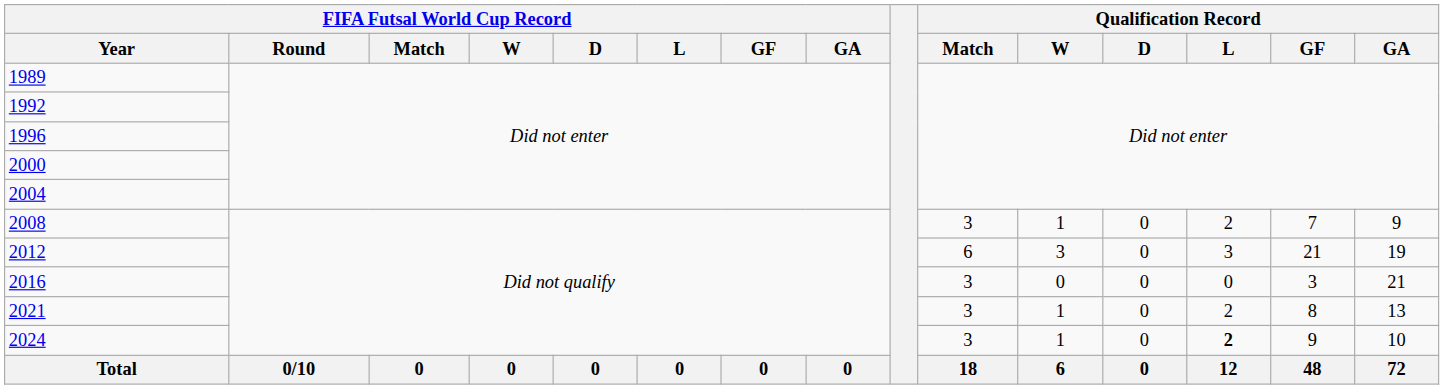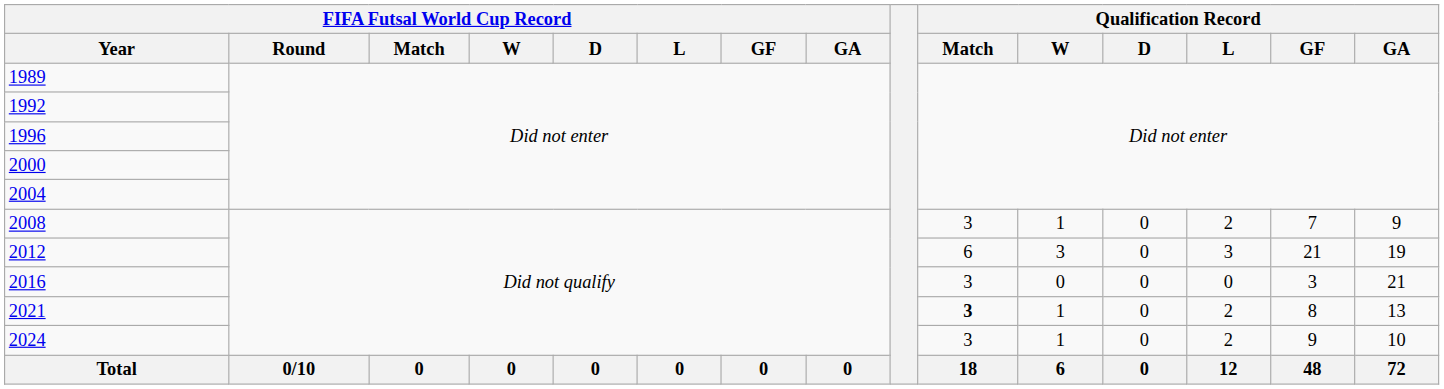(968, 310) normal -> (968, 310) bold
(1228, 340) bold -> (1228, 340) normal
